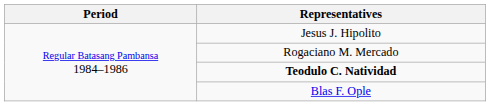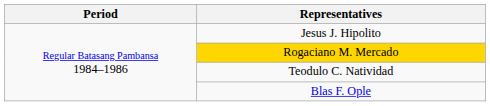(341, 52) no background -> (341, 52) gold background
(341, 71) bold -> (341, 71) normal
